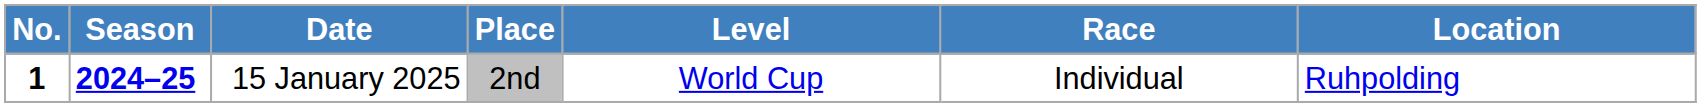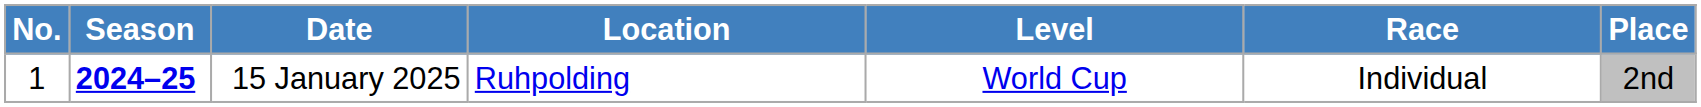columns swapped: (1497, 30) <-> (515, 30)
(37, 78) bold -> (37, 78) normal
